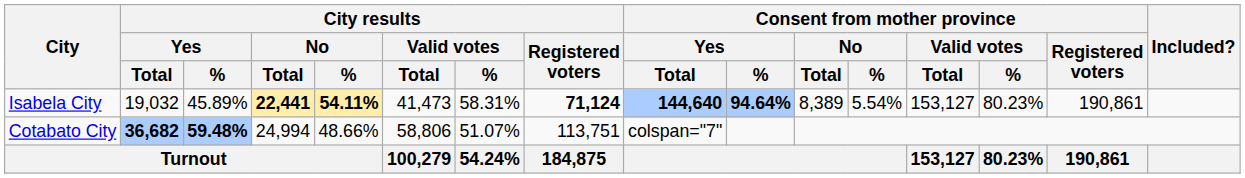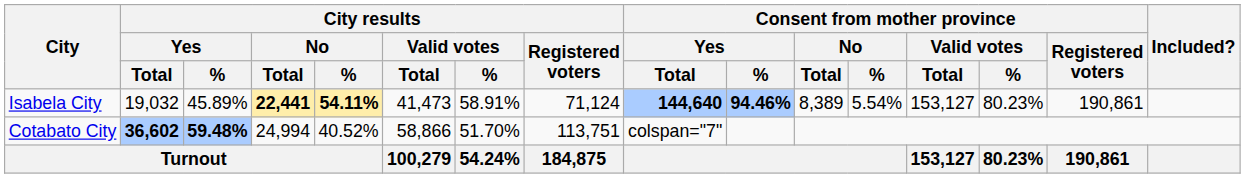(490, 103) 58.31% -> (490, 103) 58.91%
(593, 103) bold -> (593, 103) normal
(761, 103) 94.64% -> (761, 103) 94.46%
(152, 131) 36,682 -> (152, 131) 36,602
(349, 131) 48.66% -> (349, 131) 40.52%
(424, 131) 58,806 -> (424, 131) 58,866
(490, 131) 51.07% -> (490, 131) 51.70%
